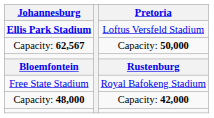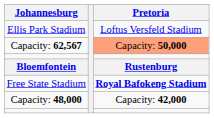(49, 29) bold -> (46, 29) normal
(153, 45) no background -> (151, 45) lightsalmon background
(153, 83) normal -> (151, 83) bold
